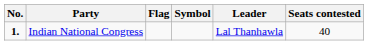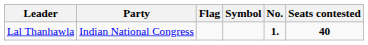columns swapped: (15, 13) <-> (249, 13)
(324, 31) normal -> (324, 31) bold
